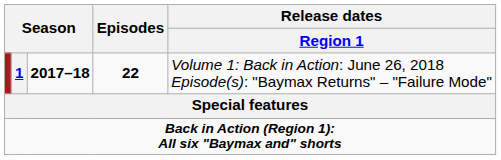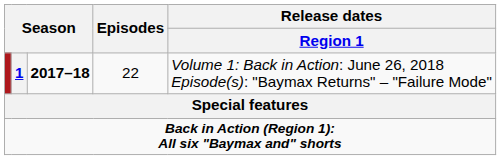(130, 73) bold -> (130, 73) normal
